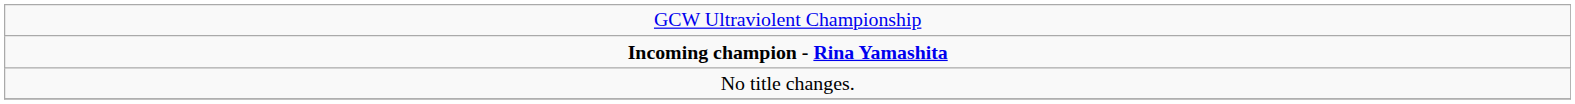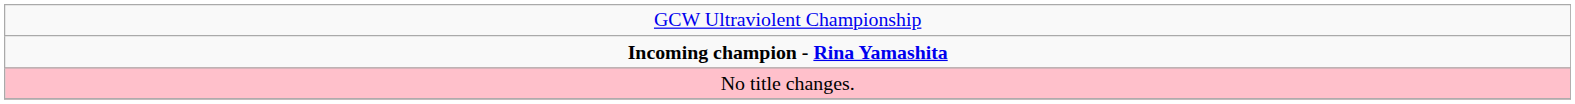(788, 83) no background -> (788, 83) pink background
